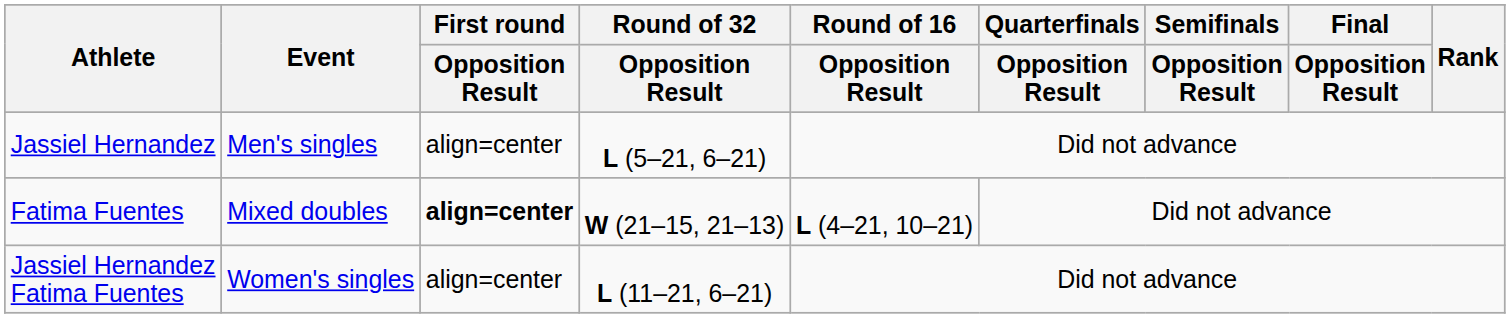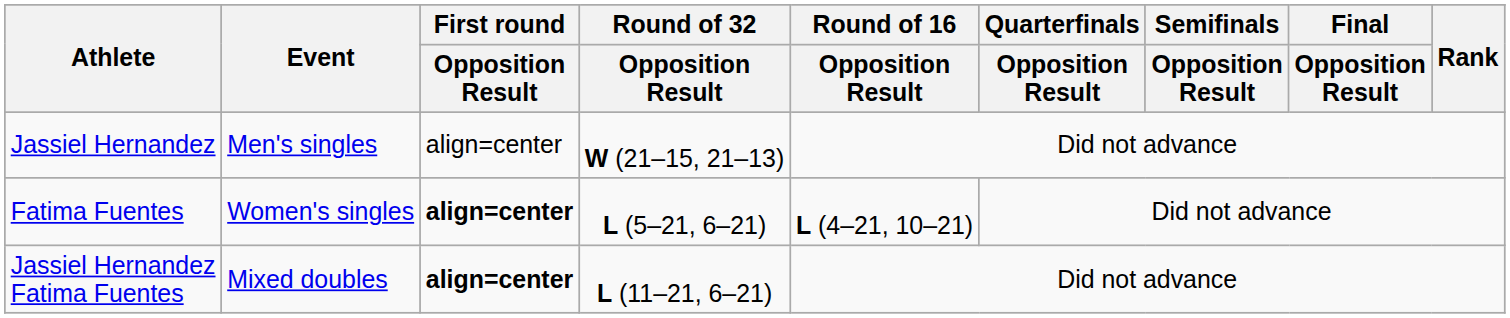(685, 159) L (5–21, 6–21) -> (685, 159) W (21–15, 21–13)
(307, 212) Mixed doubles -> (321, 212) Women's singles
(685, 226) W (21–15, 21–13) -> (685, 226) L (5–21, 6–21)
(321, 279) Women's singles -> (307, 279) Mixed doubles
(494, 279) normal -> (500, 279) bold
